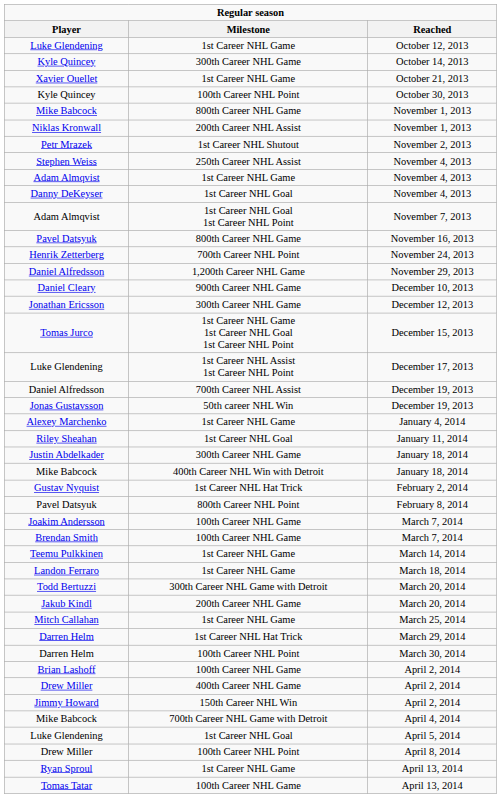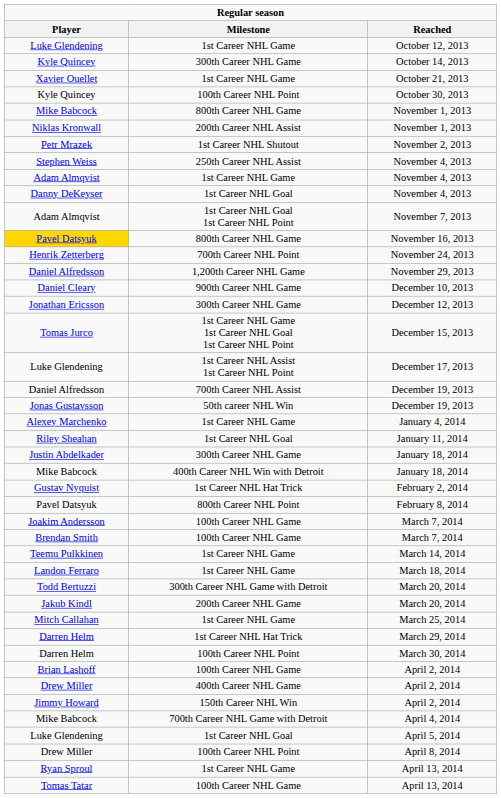(67, 238) no background -> (67, 238) gold background
